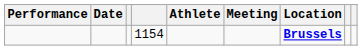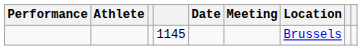columns swapped: (195, 14) <-> (108, 14)
(149, 35) 1154 -> (171, 35) 1145
(313, 35) bold -> (313, 35) normal
